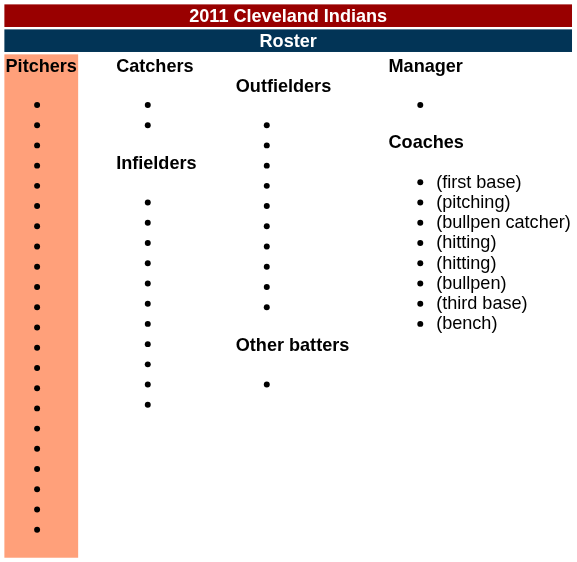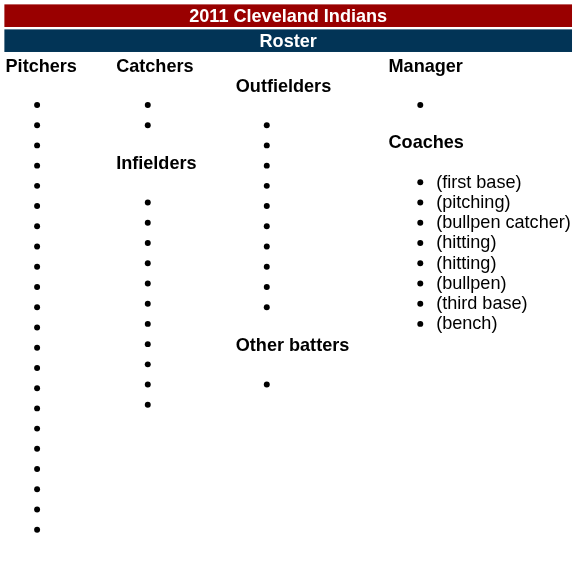(41, 297) lightsalmon background -> (41, 297) no background
